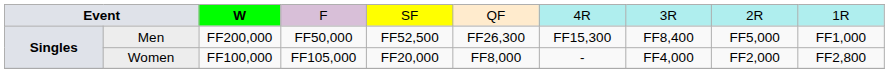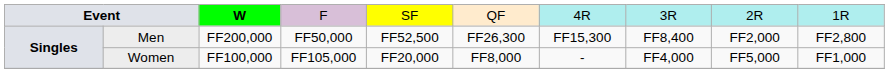(755, 37) FF5,000 -> (755, 37) FF2,000
(841, 37) FF1,000 -> (841, 37) FF2,800
(755, 58) FF2,000 -> (755, 58) FF5,000
(841, 58) FF2,800 -> (841, 58) FF1,000
